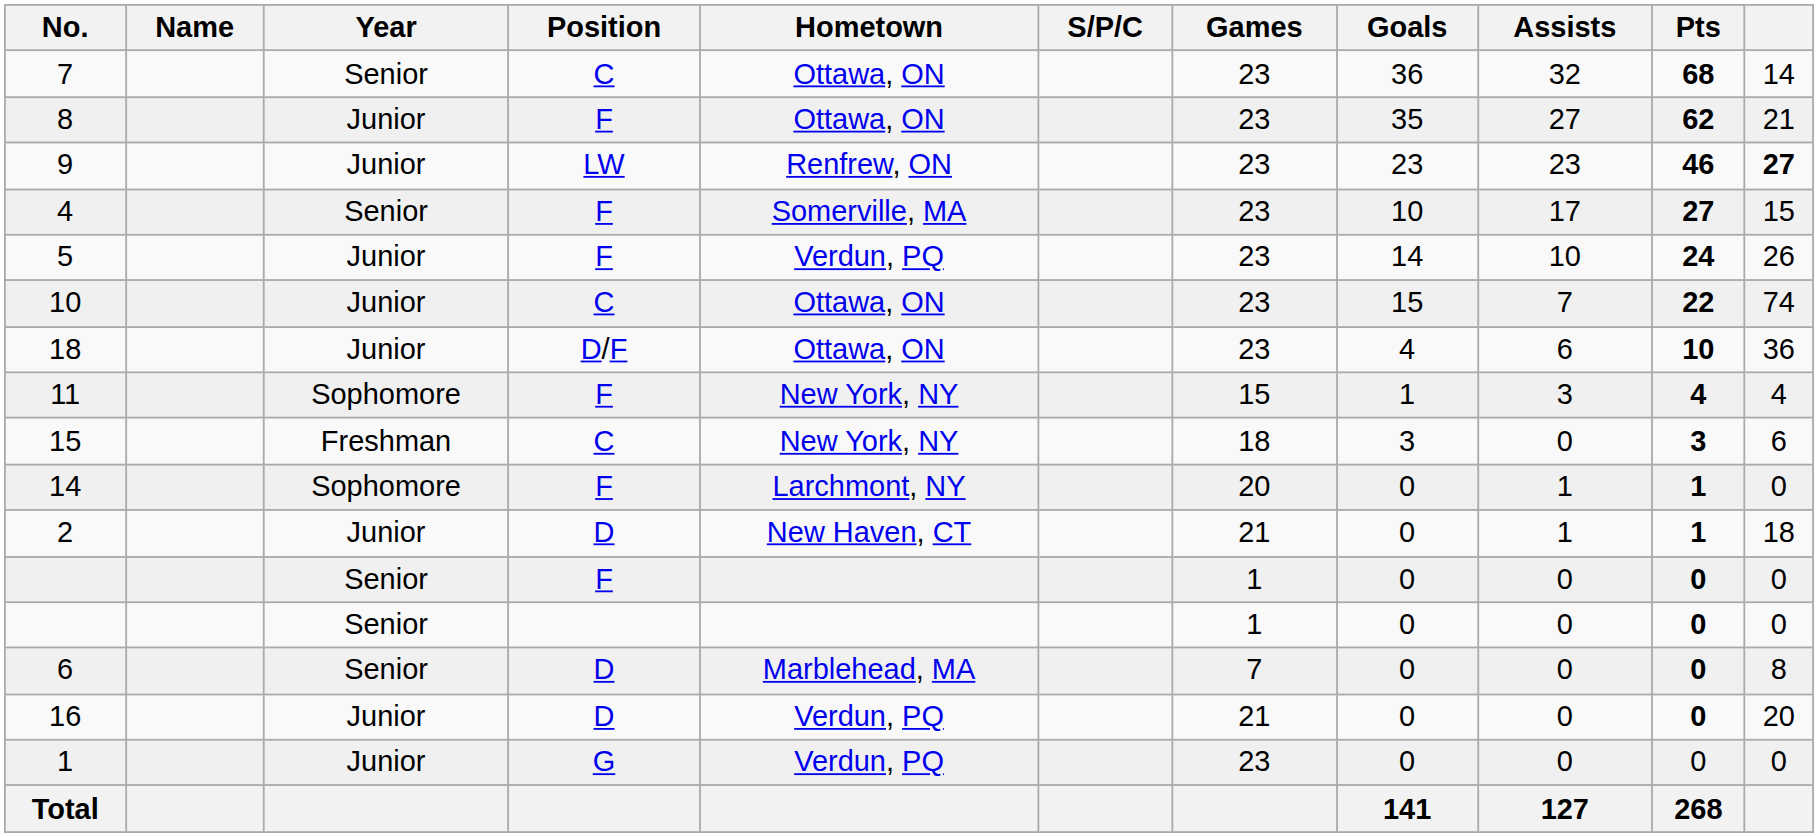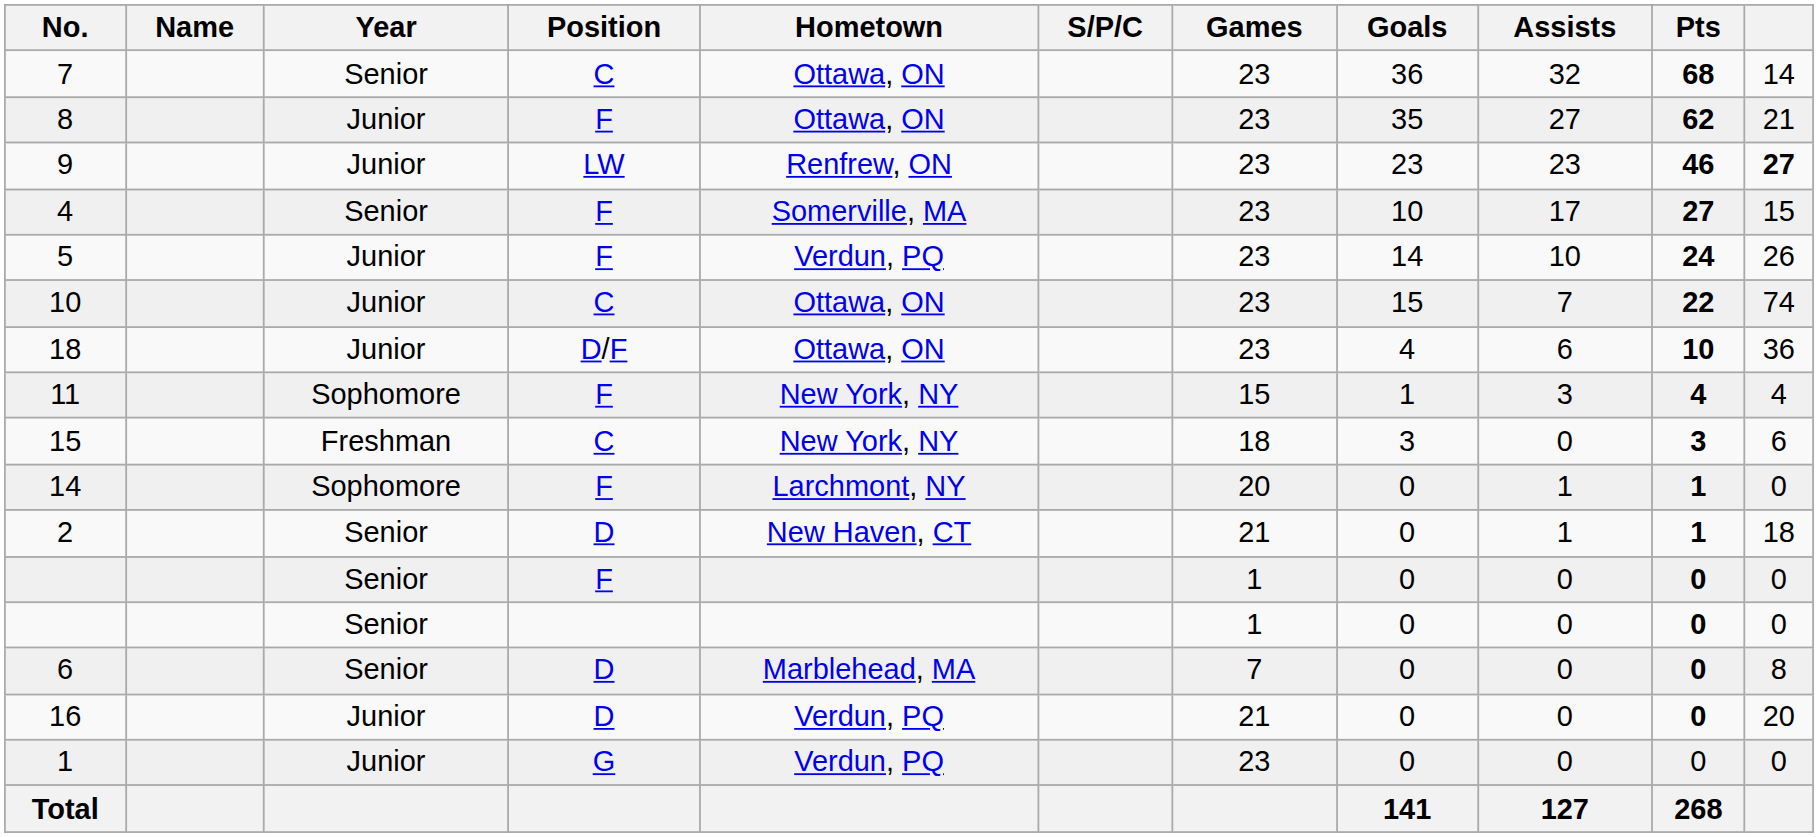(386, 532) Junior -> (386, 532) Senior
